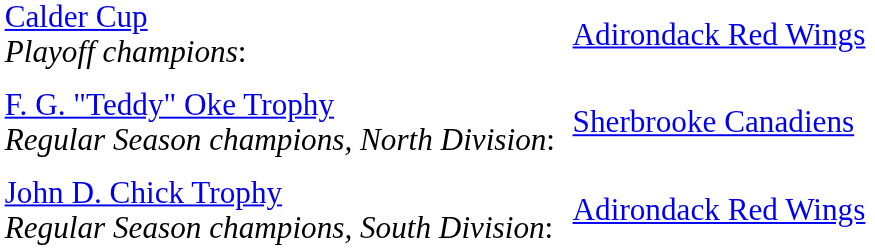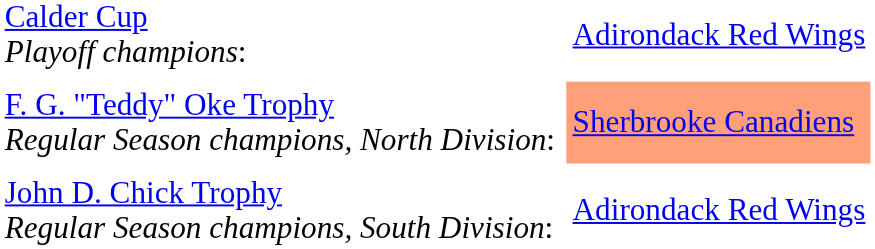(713, 122) no background -> (713, 122) lightsalmon background
